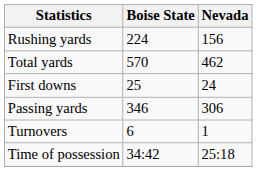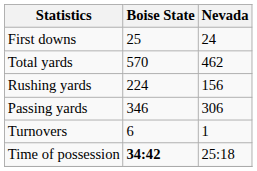rows swapped: (42, 85) <-> (50, 39)
(143, 154) normal -> (143, 154) bold
